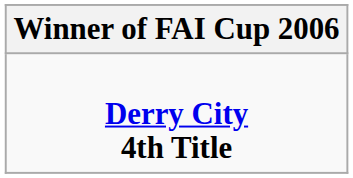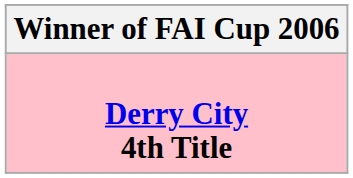(177, 130) no background -> (177, 130) pink background
